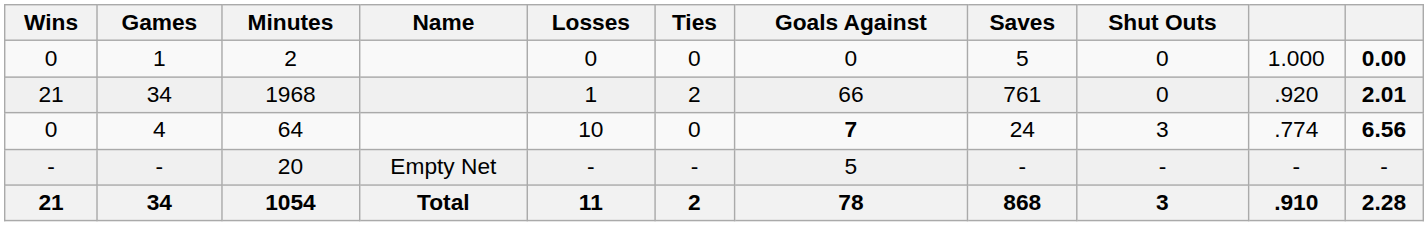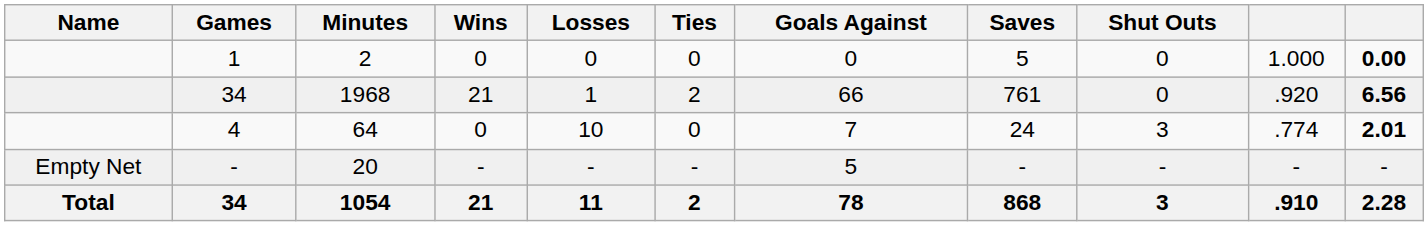columns swapped: (443, 22) <-> (51, 22)
(1384, 94) 2.01 -> (1384, 94) 6.56
(851, 130) bold -> (851, 130) normal
(1384, 130) 6.56 -> (1384, 130) 2.01
